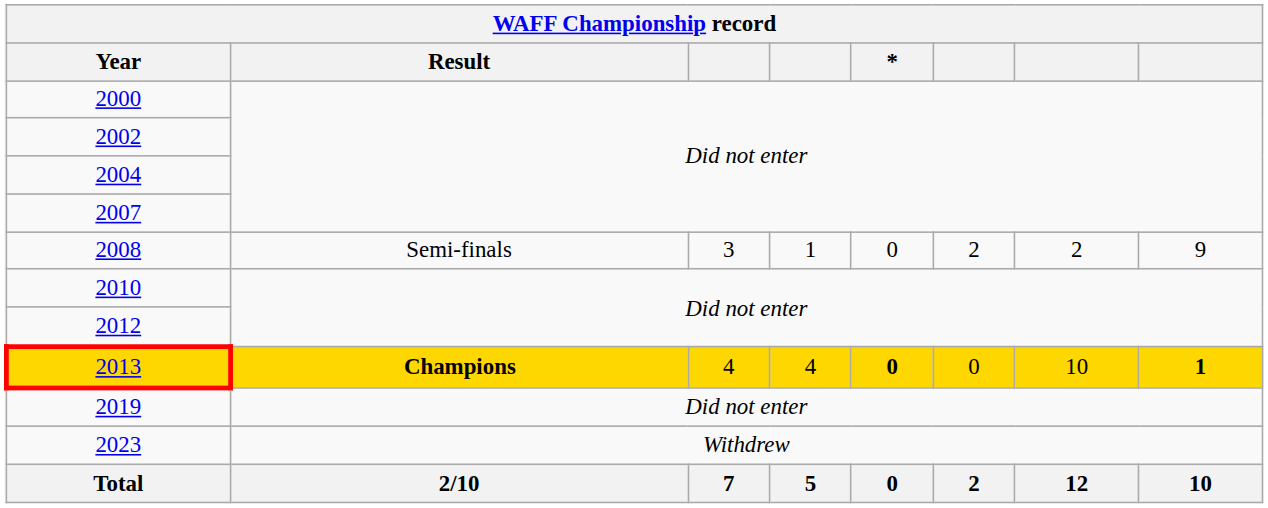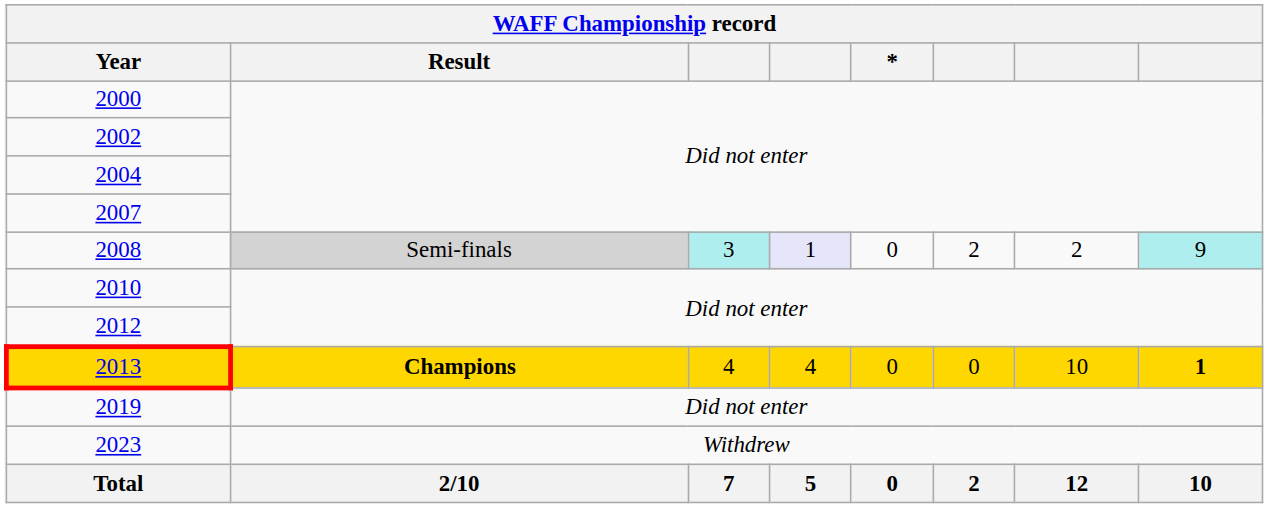(459, 250) no background -> (459, 250) lightgrey background
(729, 250) no background -> (729, 250) paleturquoise background
(810, 250) no background -> (810, 250) lavender background
(1201, 250) no background -> (1201, 250) paleturquoise background
(892, 366) bold -> (892, 366) normal
